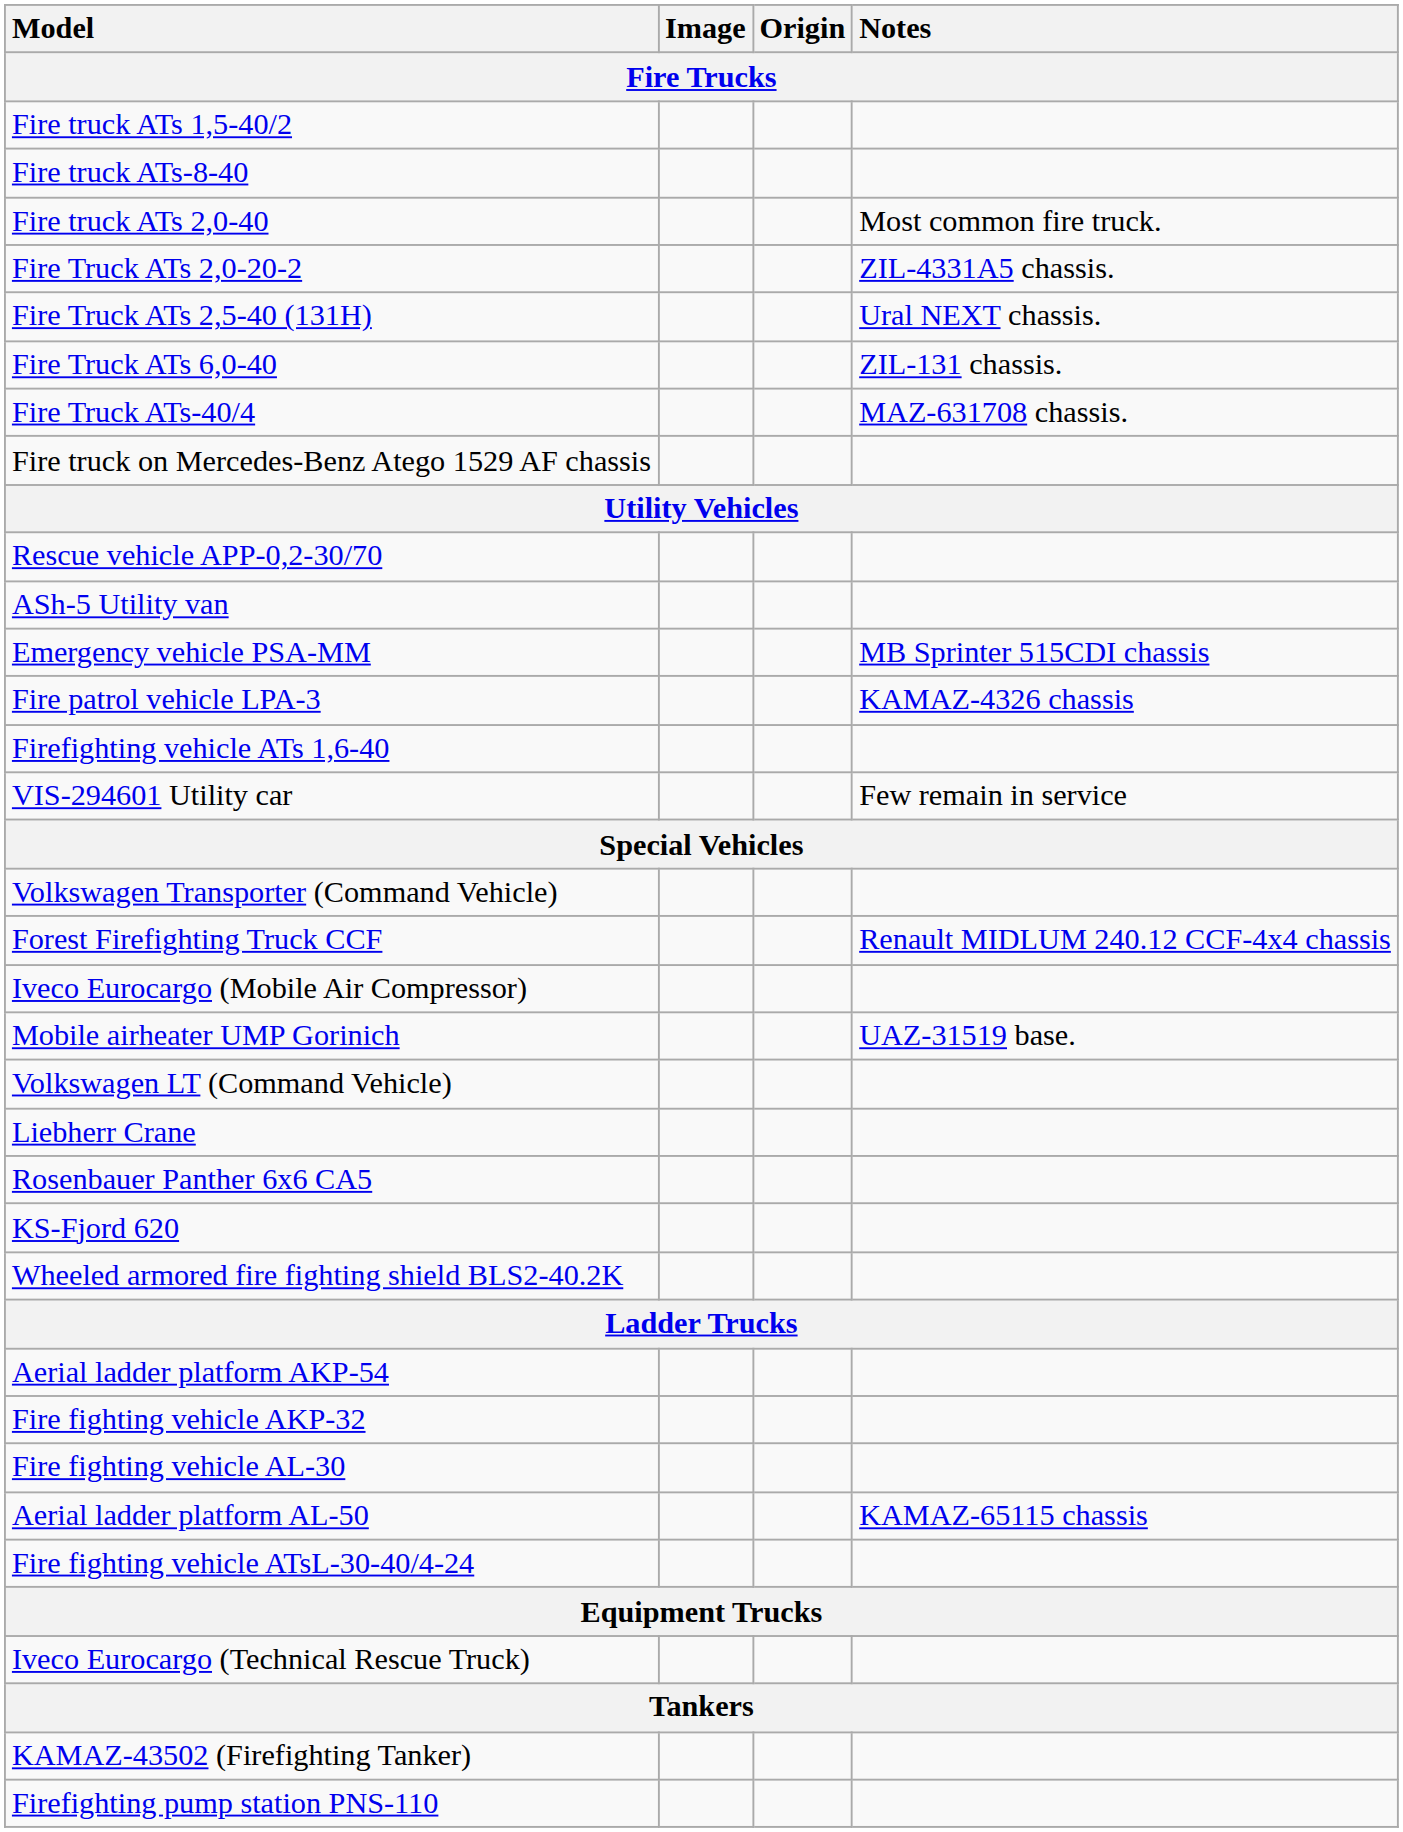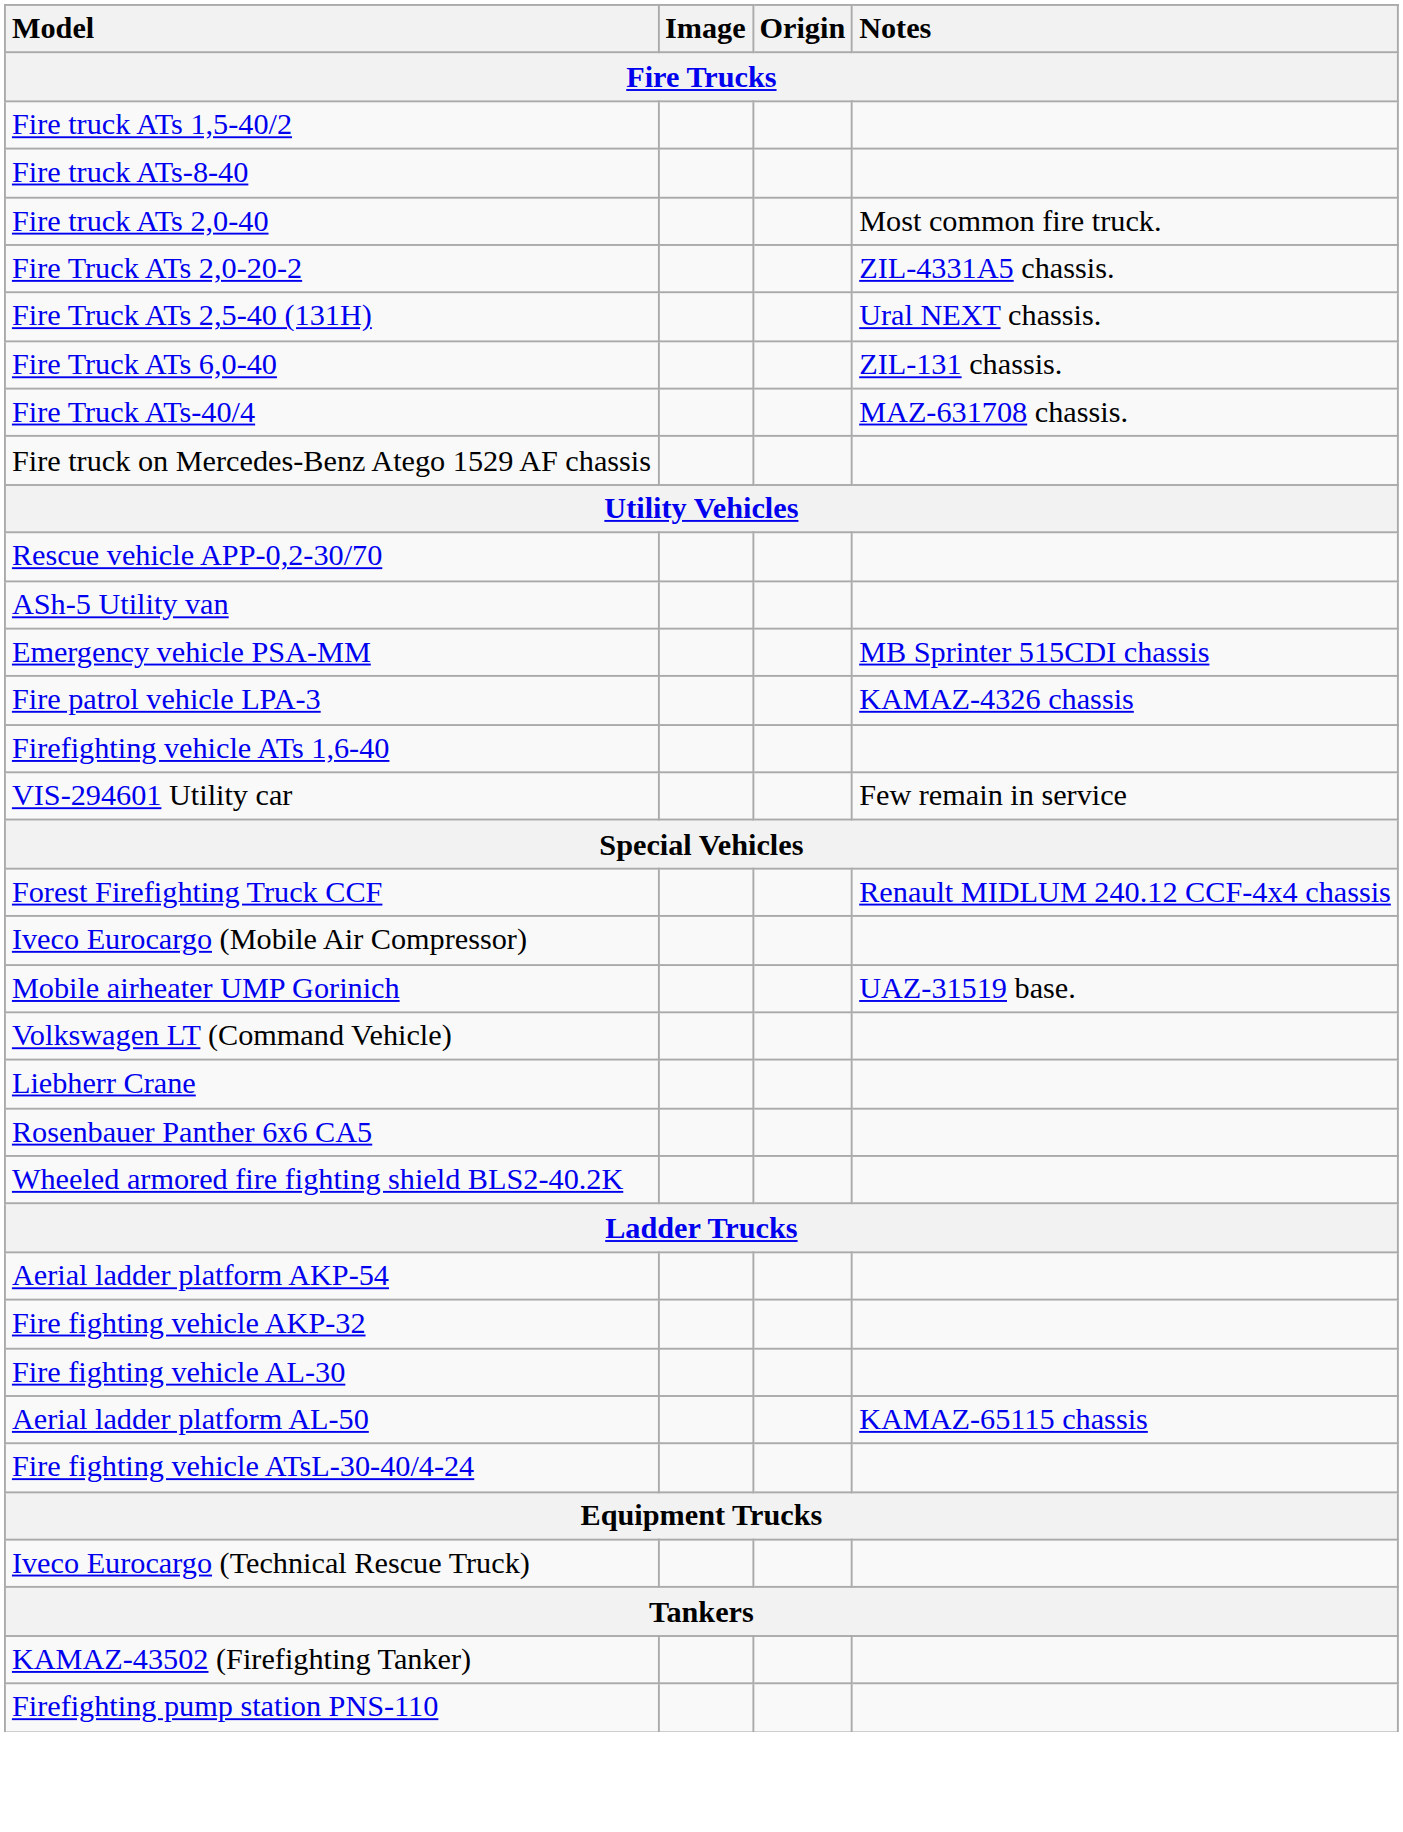- row: (285, 891)
- row: (96, 1227)
